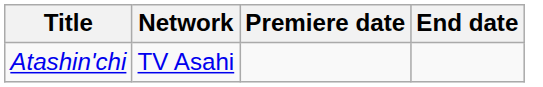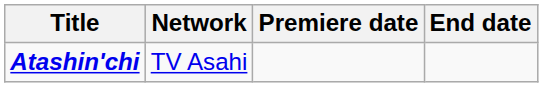(68, 61) normal -> (75, 61) bold
